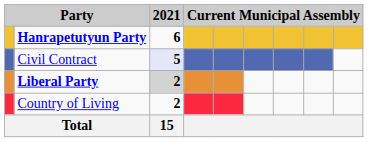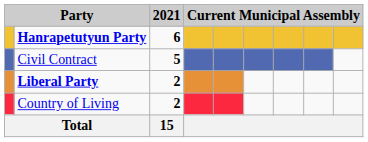(177, 59) lavender background -> (177, 59) no background
(177, 81) lightgrey background -> (177, 81) no background
